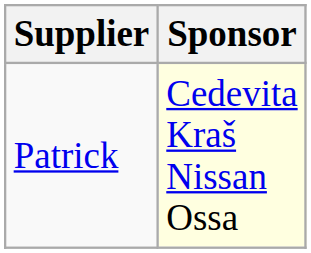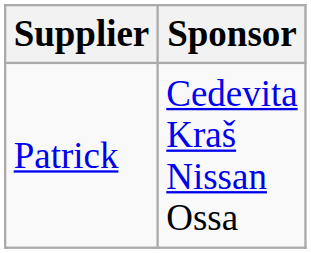(232, 154) lightyellow background -> (232, 154) no background
